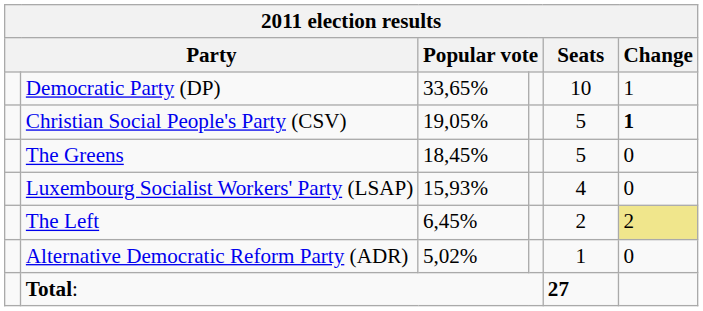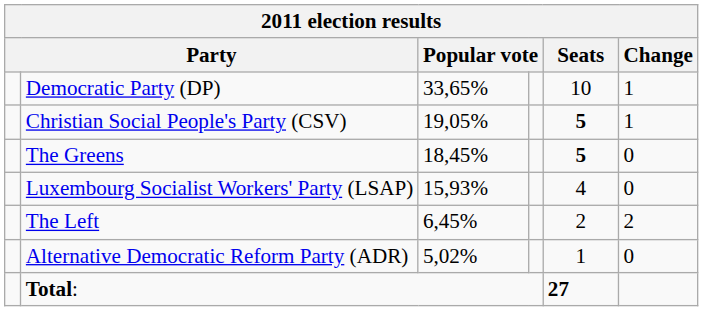(581, 121) normal -> (581, 121) bold
(629, 121) bold -> (629, 121) normal
(581, 155) normal -> (581, 155) bold
(629, 222) khaki background -> (629, 222) no background
